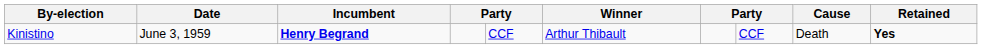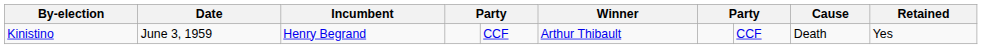(325, 33) bold -> (325, 33) normal
(884, 33) bold -> (883, 33) normal
